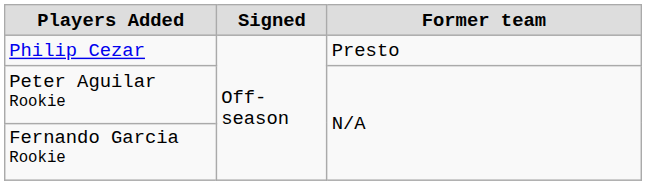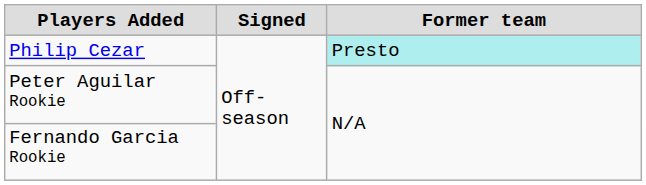(366, 51) no background -> (366, 51) paleturquoise background
